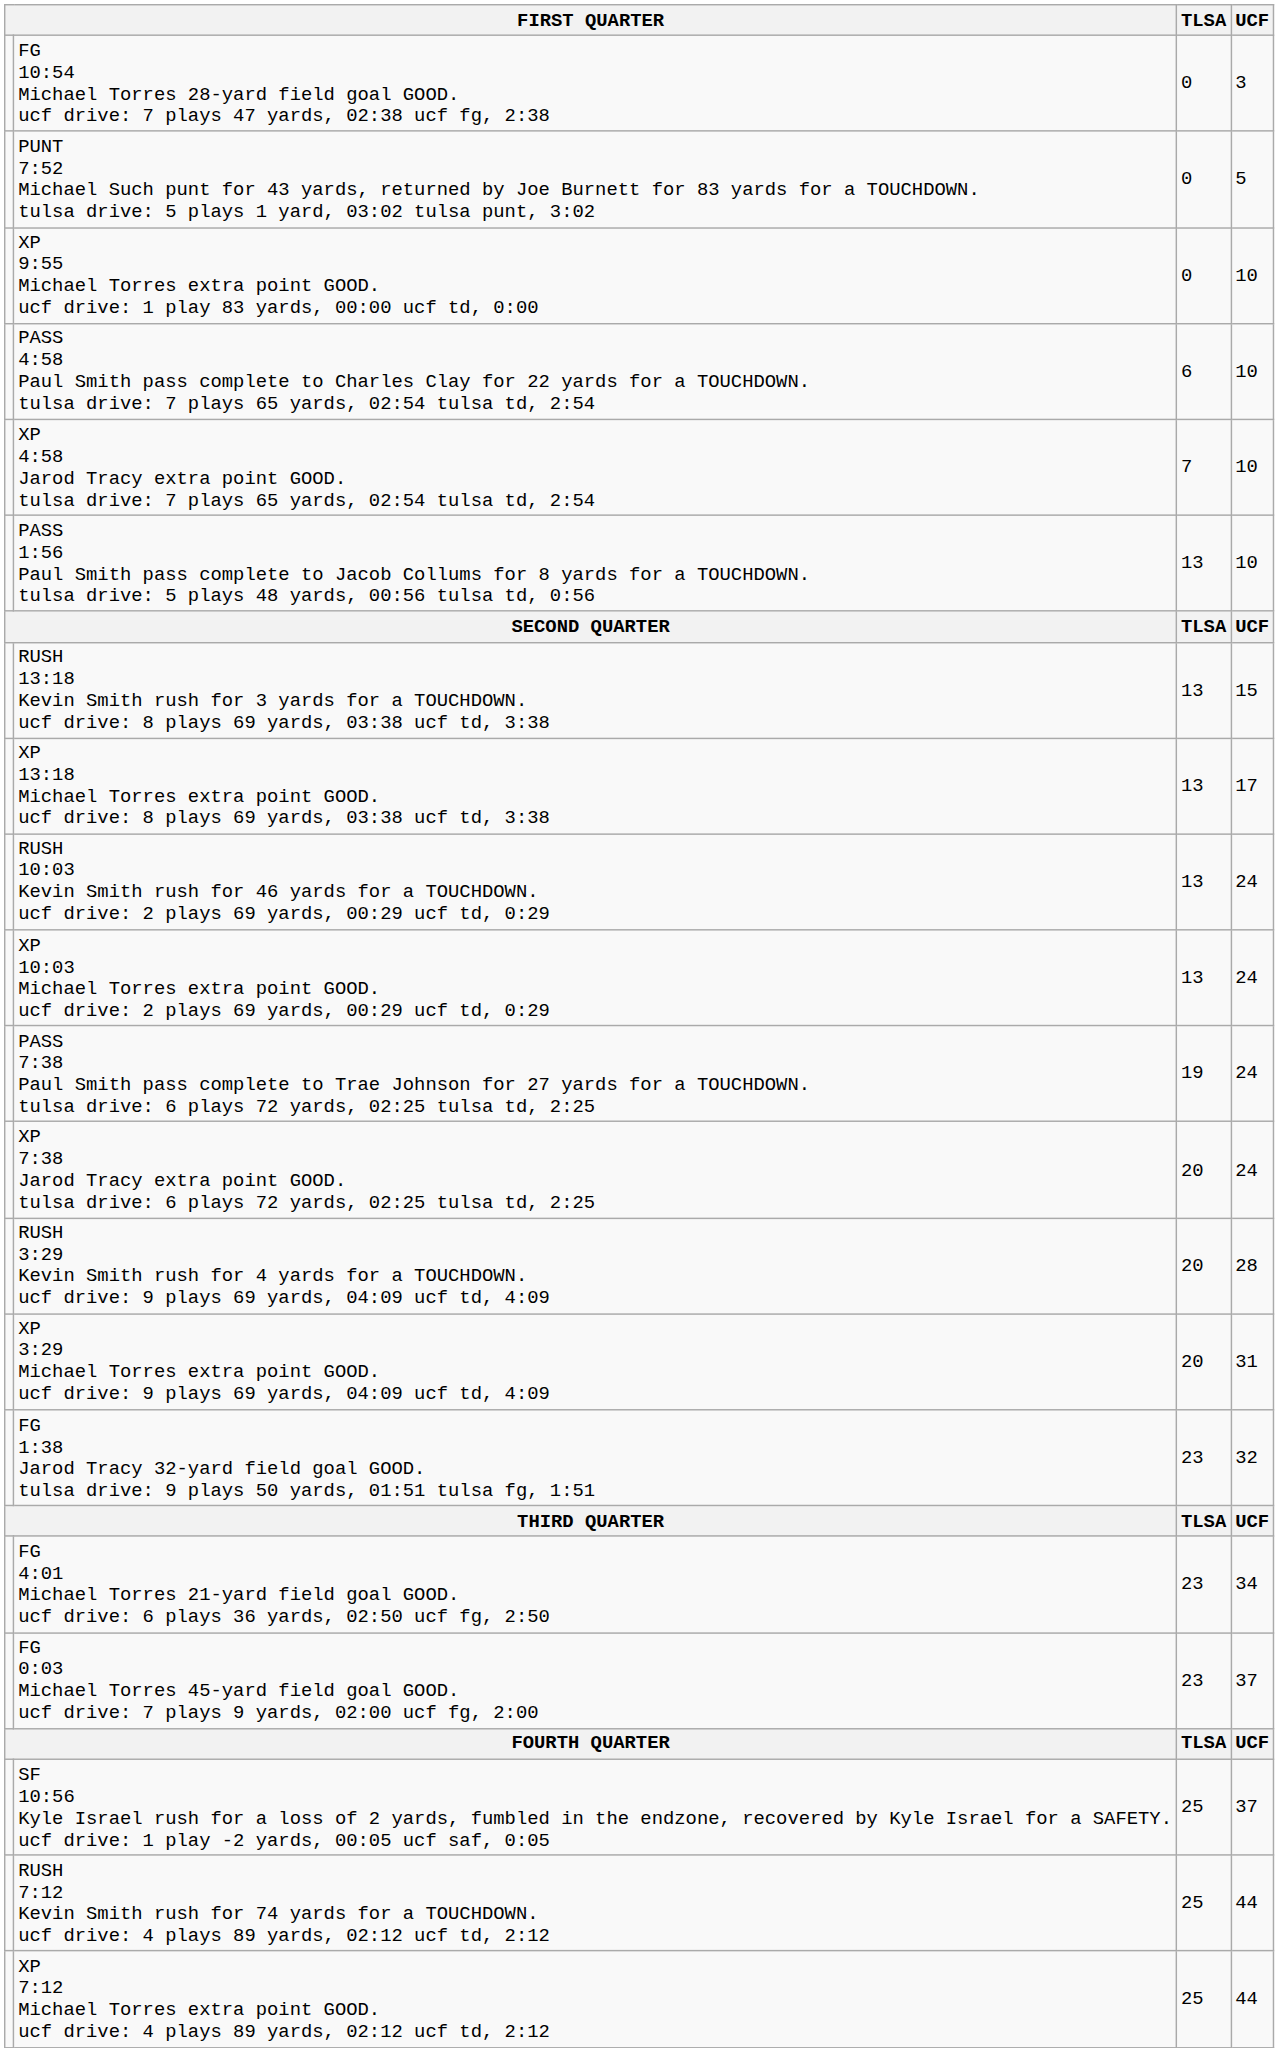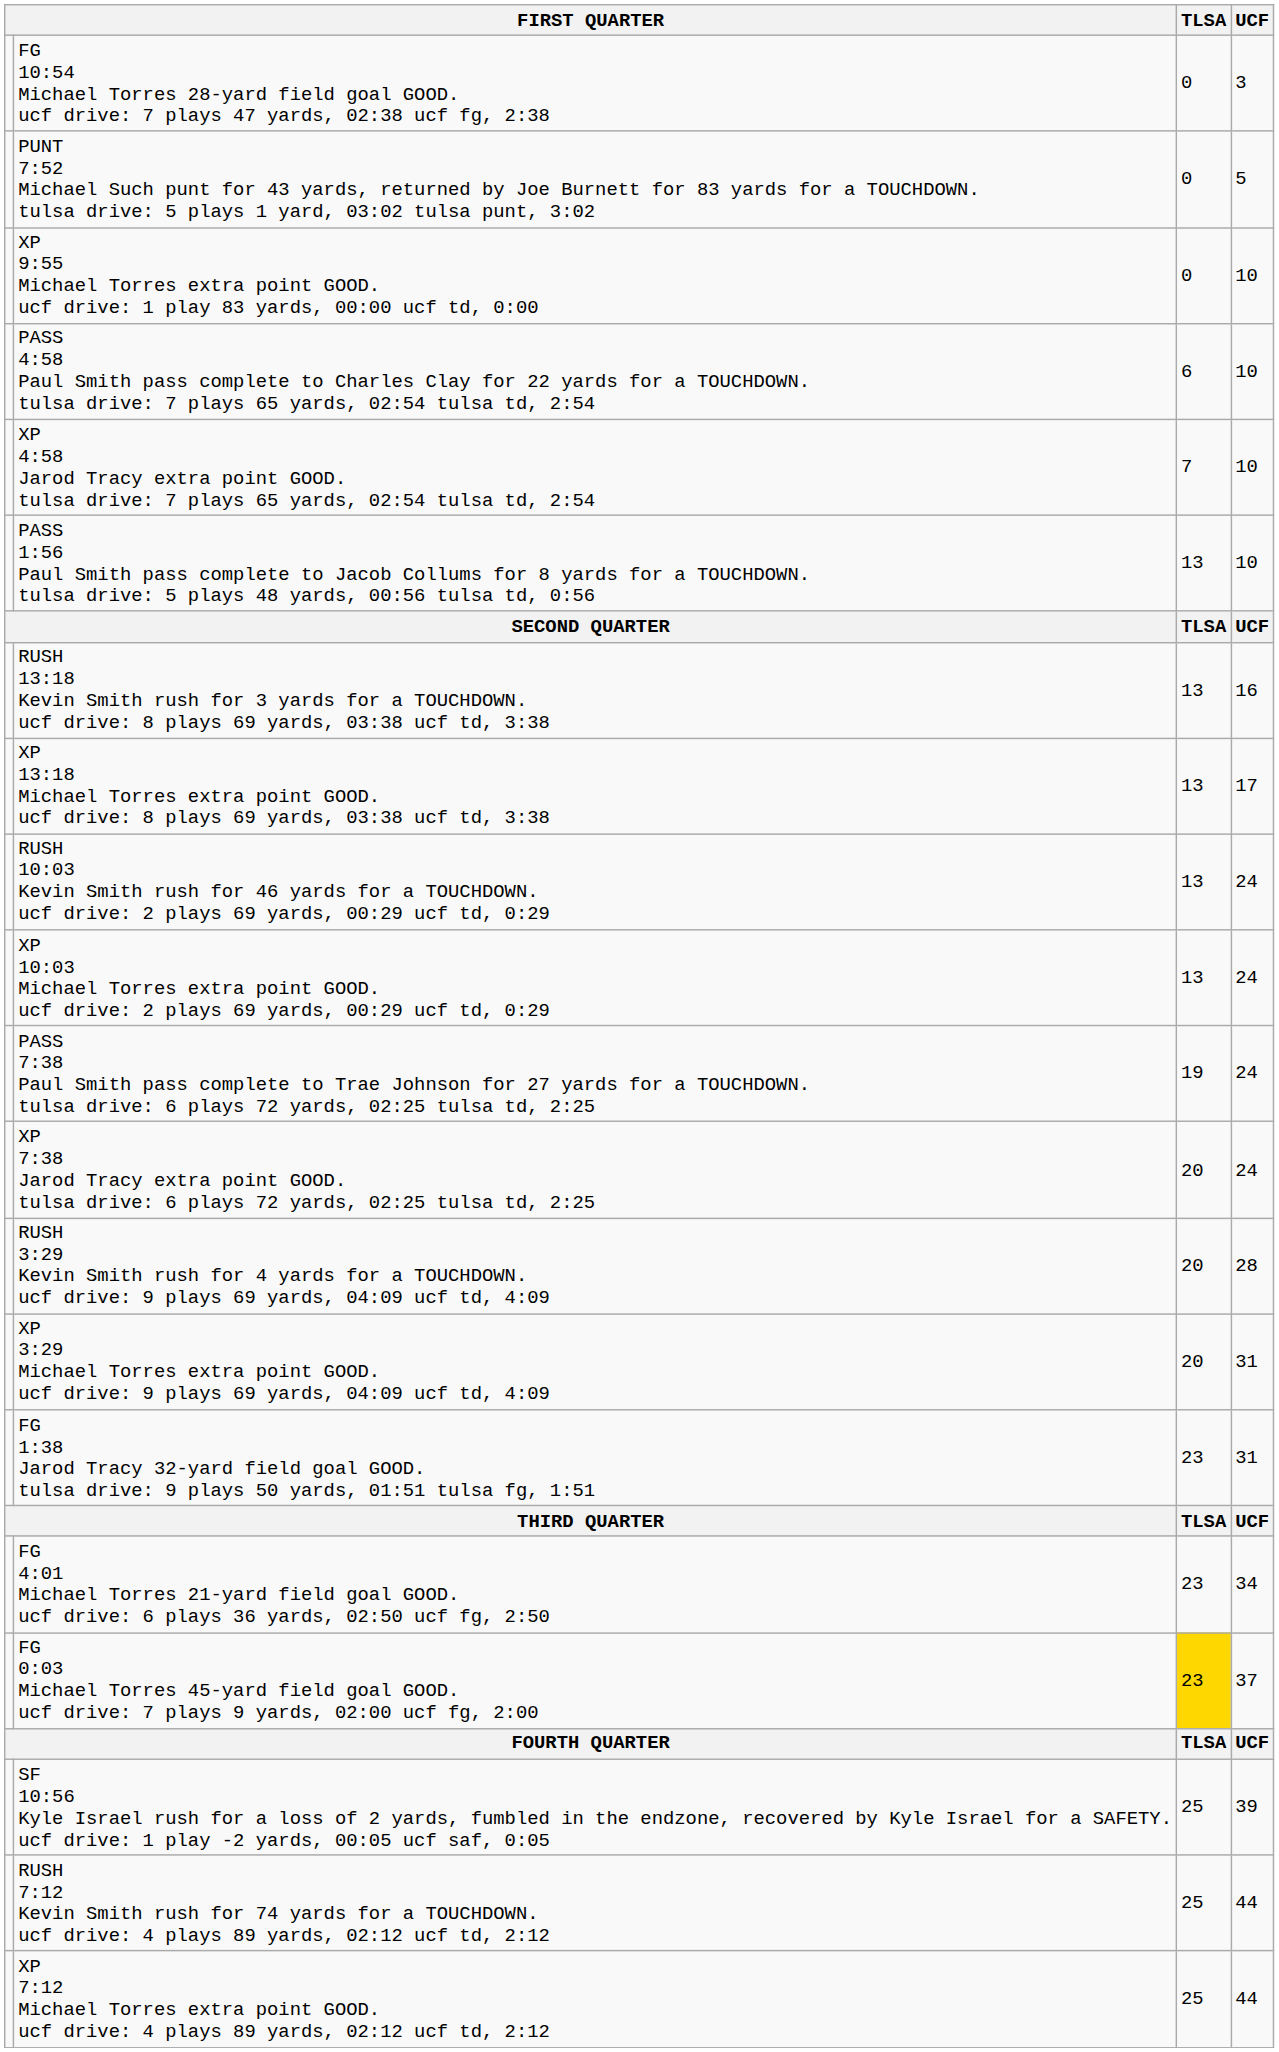(1247, 690) 15 -> (1247, 690) 16
(1247, 1458) 32 -> (1247, 1458) 31
(1192, 1680) no background -> (1192, 1680) gold background
(1247, 1807) 37 -> (1247, 1807) 39
